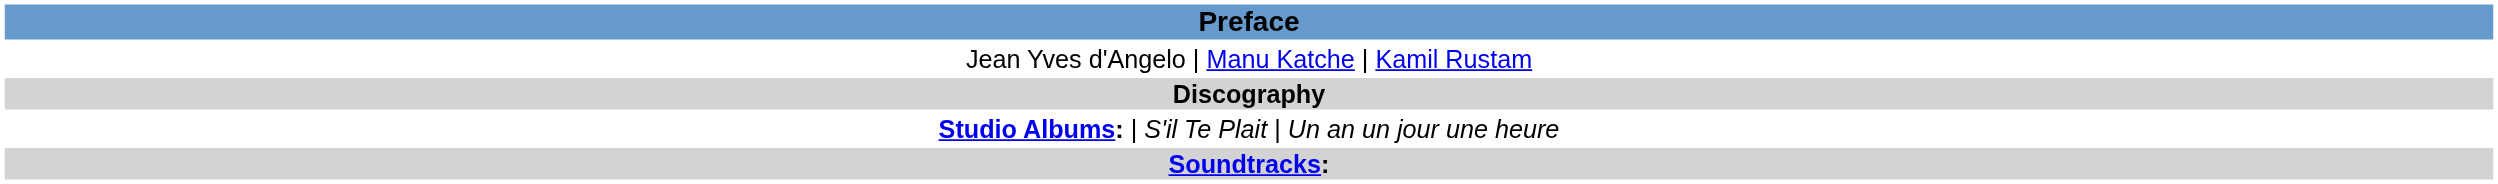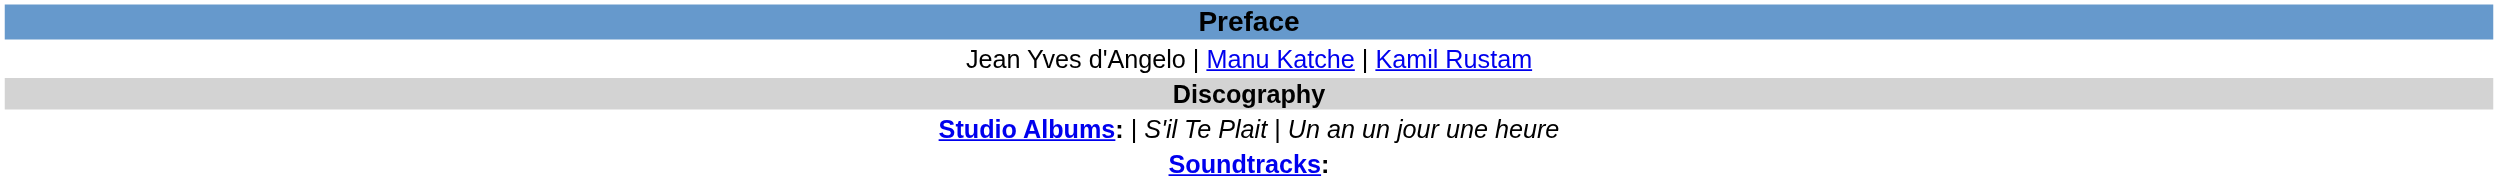(1249, 164) lightgrey background -> (1249, 164) no background
